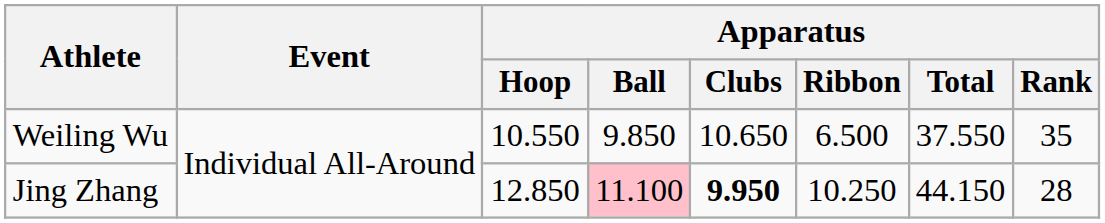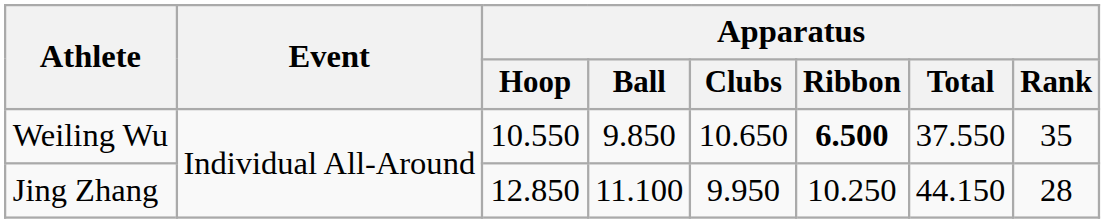(852, 136) normal -> (852, 136) bold
(639, 189) pink background -> (639, 189) no background
(743, 189) bold -> (743, 189) normal
